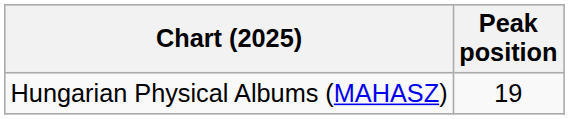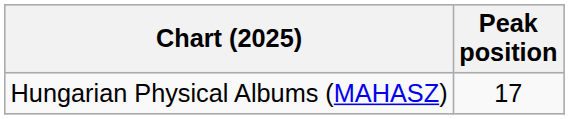(508, 93) 19 -> (508, 93) 17
